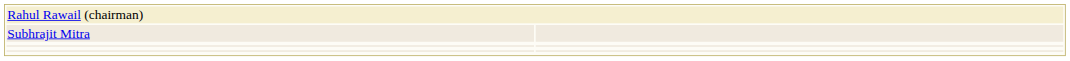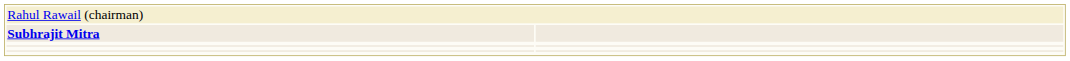(49, 33) normal -> (53, 33) bold
